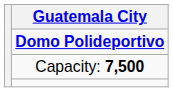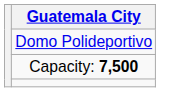(90, 41) bold -> (84, 41) normal
